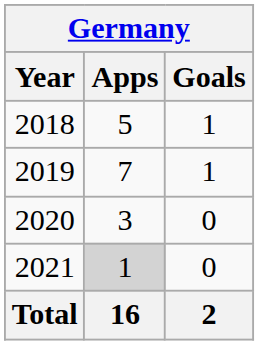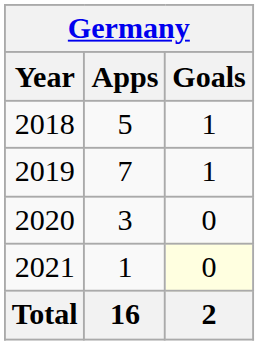(125, 266) lightgrey background -> (125, 266) no background
(209, 266) no background -> (209, 266) lightyellow background
